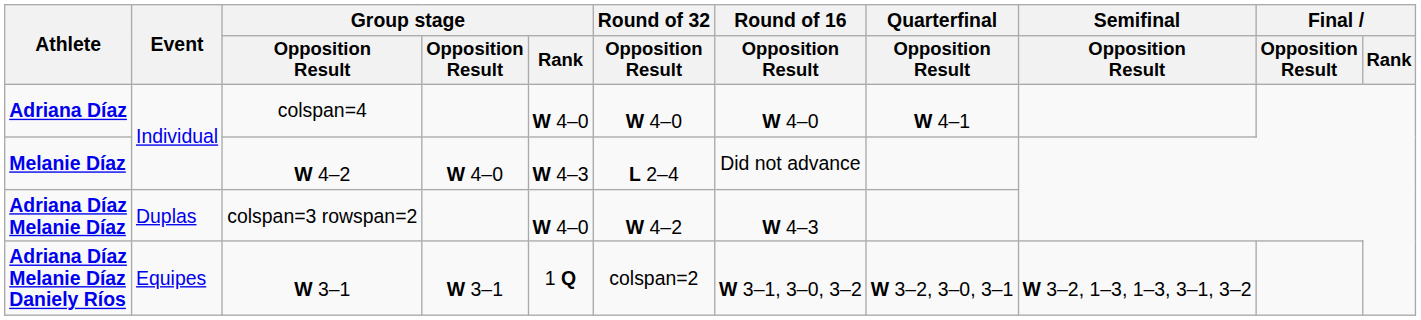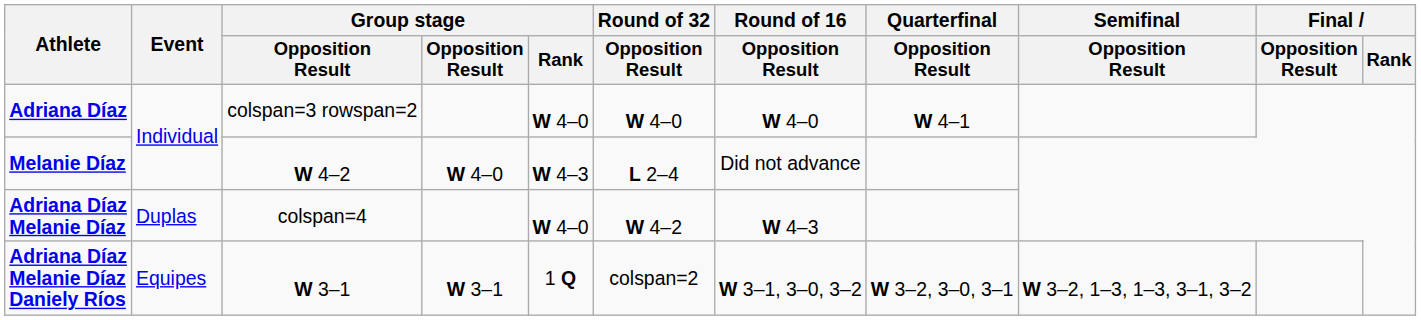(322, 111) colspan=4 -> (322, 111) colspan=3 rowspan=2
(322, 216) colspan=3 rowspan=2 -> (322, 216) colspan=4
